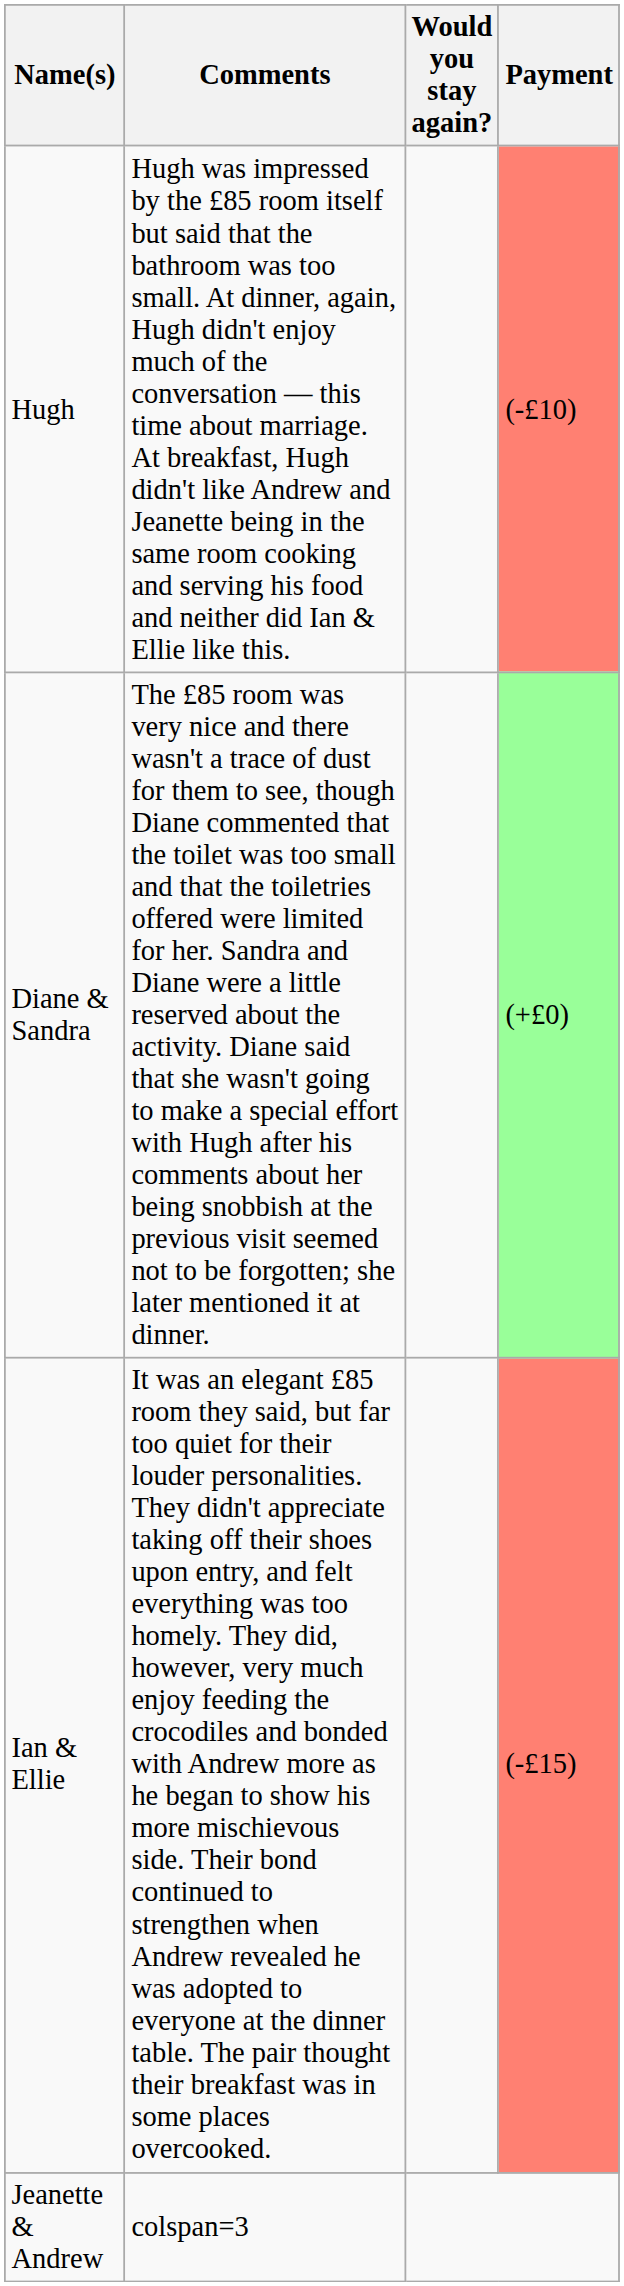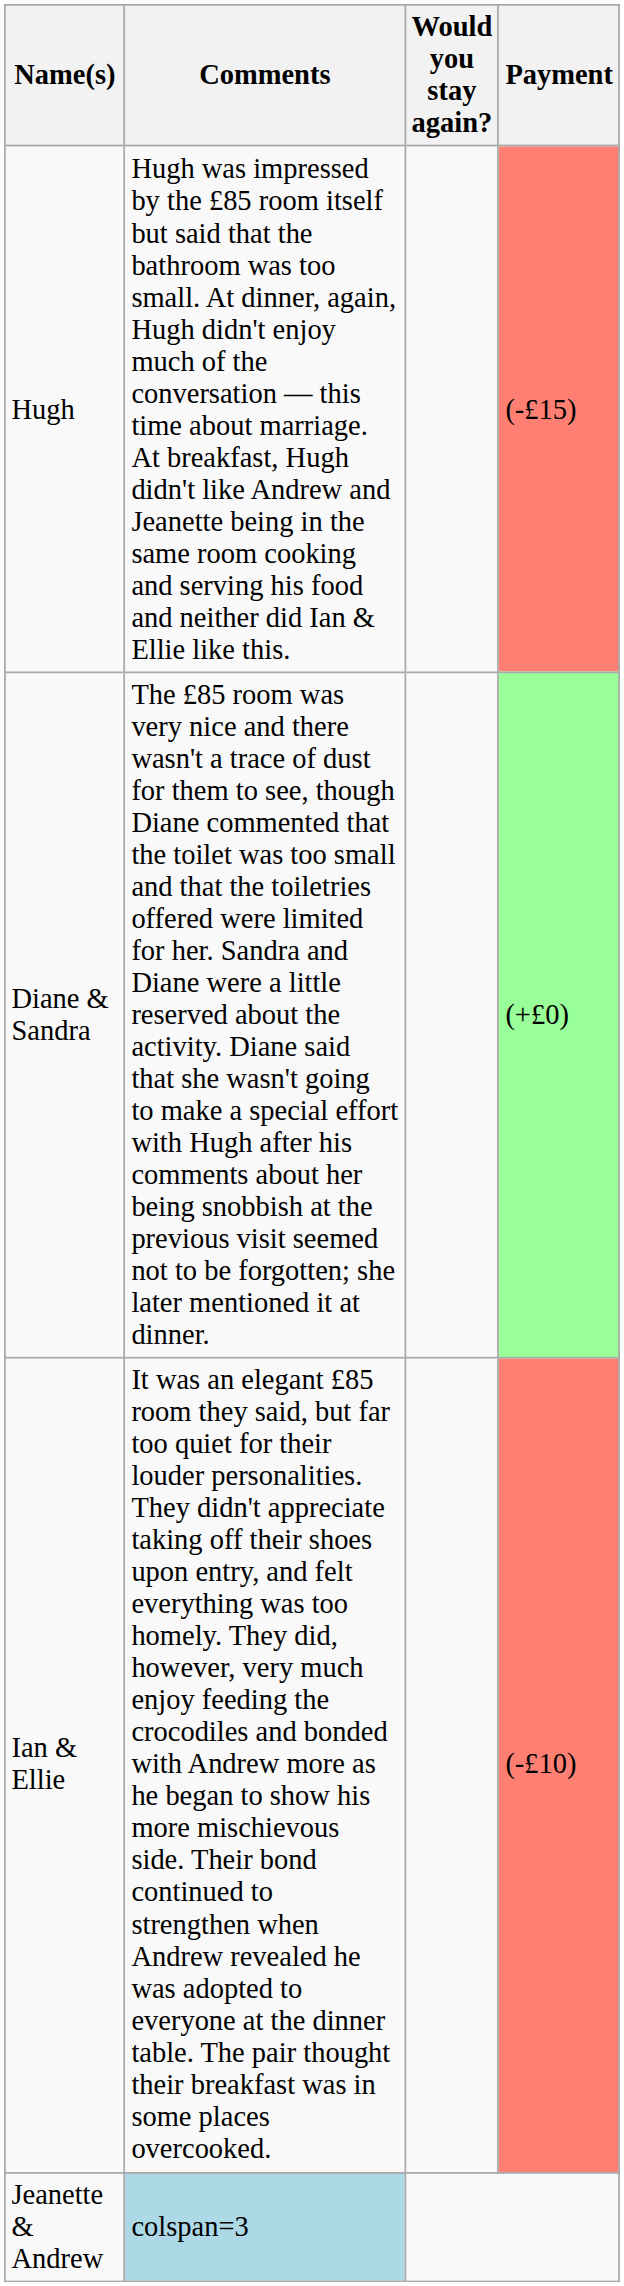(541, 408) (-£10) -> (541, 408) (-£15)
(541, 1764) (-£15) -> (541, 1764) (-£10)
(190, 2226) no background -> (190, 2226) lightblue background
